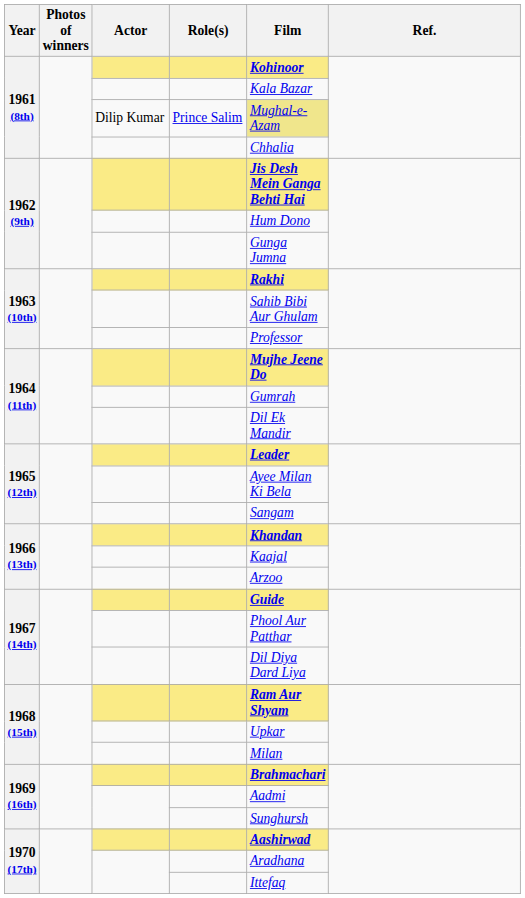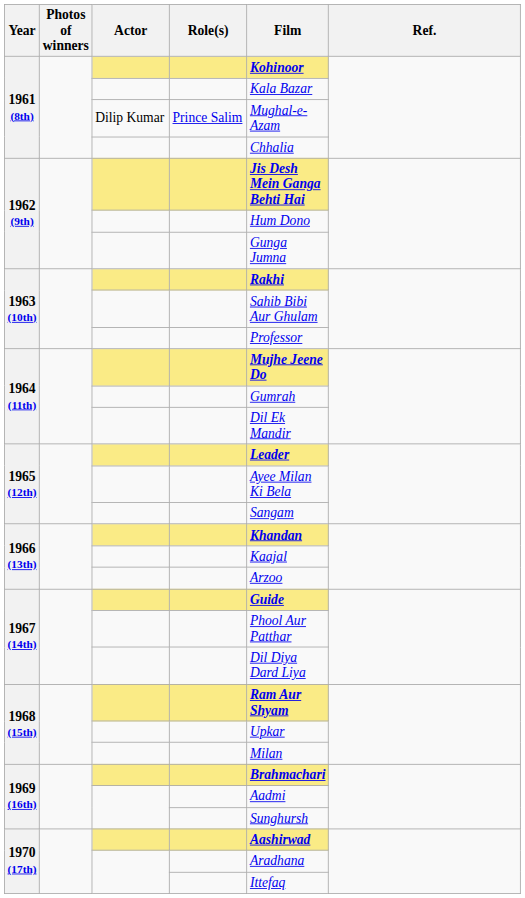(279, 118) khaki background -> (279, 118) no background
